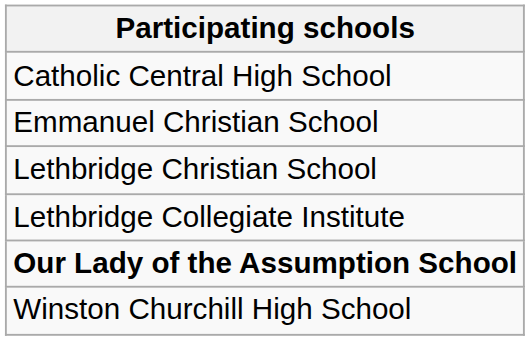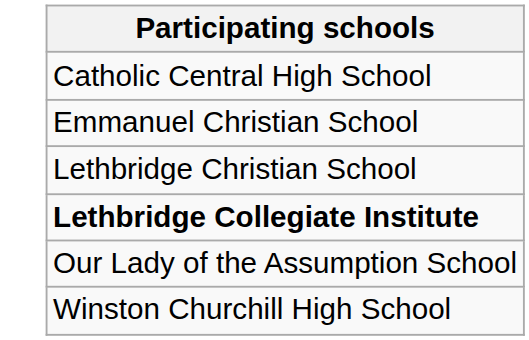(209, 216) normal -> (266, 216) bold
(265, 263) bold -> (285, 263) normal
